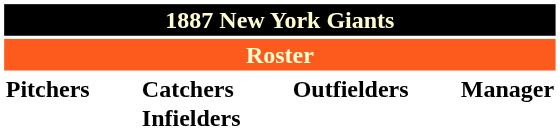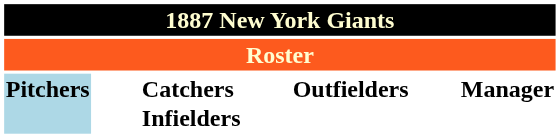(48, 89) no background -> (48, 89) lightblue background
